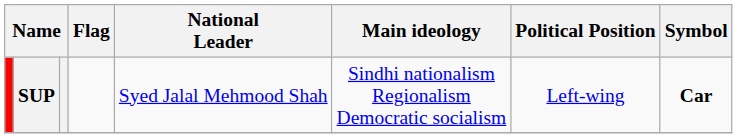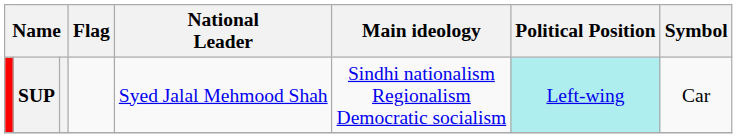(585, 94) no background -> (585, 94) paleturquoise background
(696, 94) bold -> (696, 94) normal
